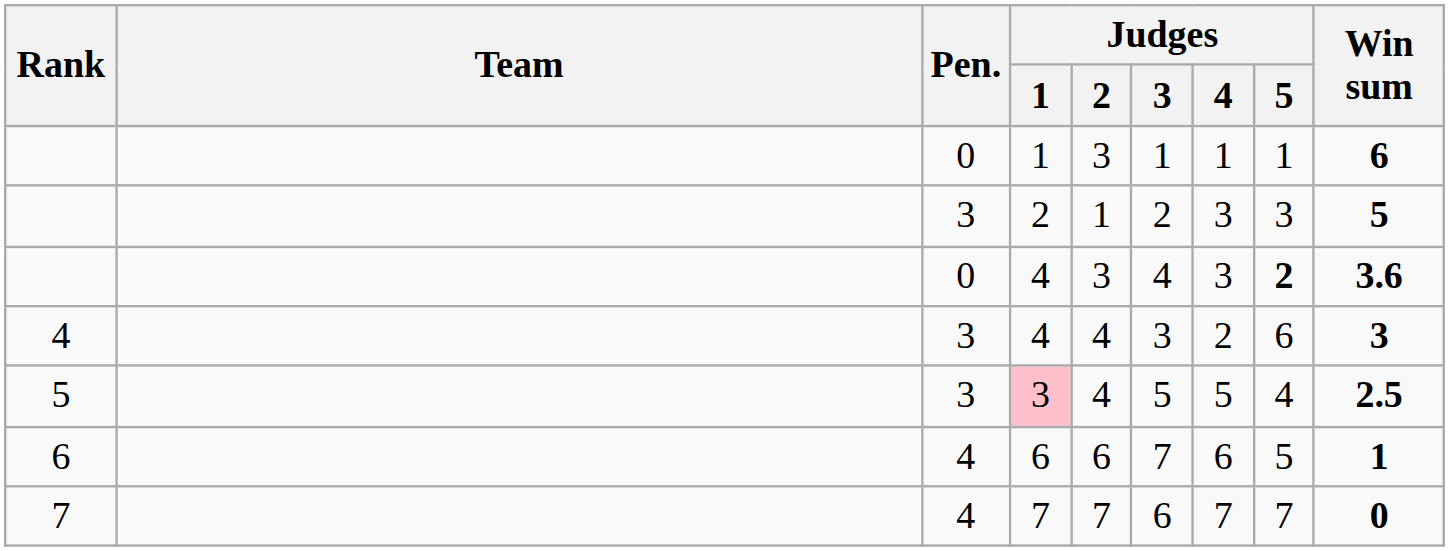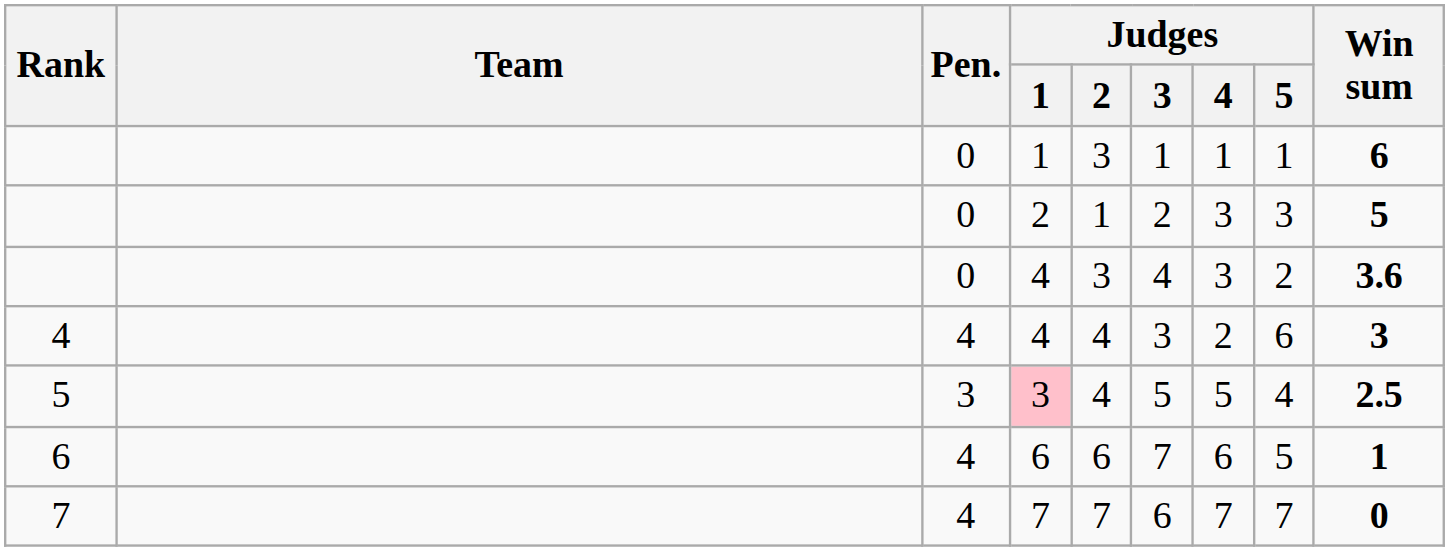(966, 214) 3 -> (966, 214) 0
(1284, 275) bold -> (1284, 275) normal
(966, 335) 3 -> (966, 335) 4
